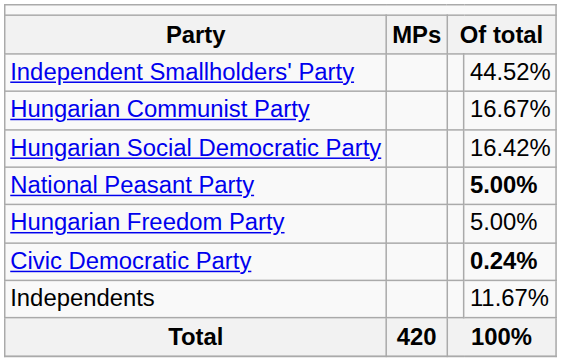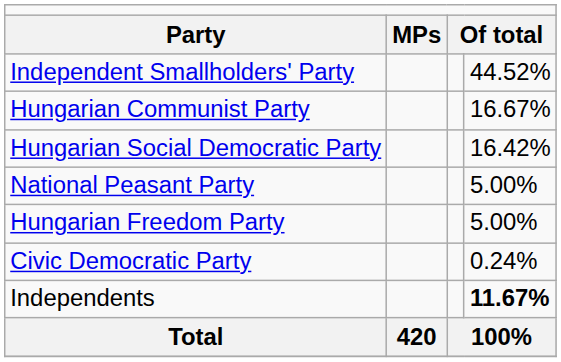(504, 185) bold -> (504, 185) normal
(504, 261) bold -> (504, 261) normal
(509, 299) normal -> (510, 299) bold
